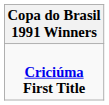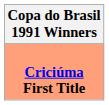(54, 80) no background -> (54, 80) lightsalmon background
